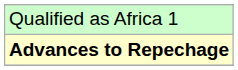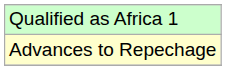(119, 49) bold -> (113, 49) normal
